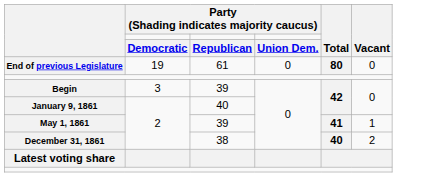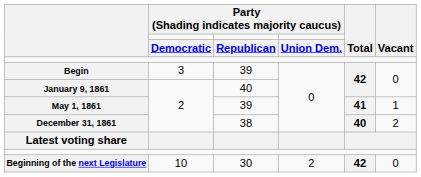- row: (65, 66)
+ row: (76, 163)
